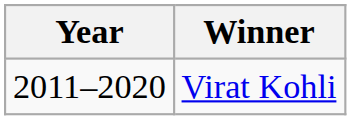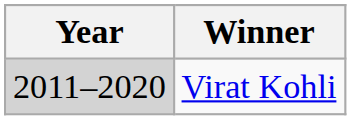(89, 85) no background -> (89, 85) lightgrey background
